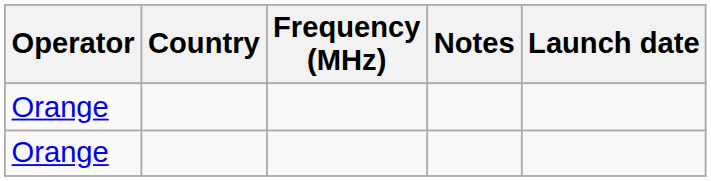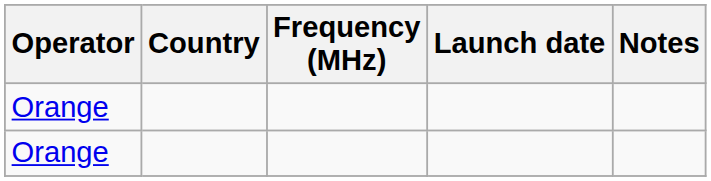columns swapped: (614, 43) <-> (474, 43)
